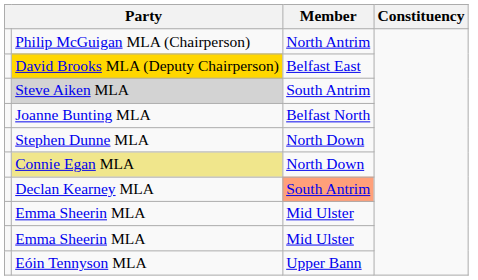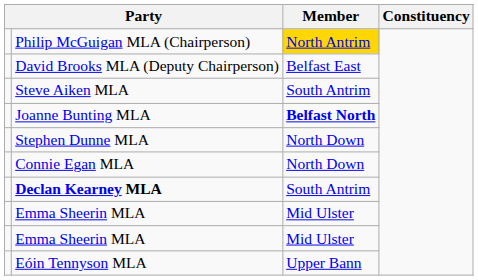(328, 41) no background -> (328, 41) gold background
(147, 66) gold background -> (147, 66) no background
(72, 90) lightgrey background -> (72, 90) no background
(328, 115) normal -> (331, 115) bold
(75, 164) khaki background -> (75, 164) no background
(85, 189) normal -> (88, 189) bold
(328, 189) lightsalmon background -> (328, 189) no background
